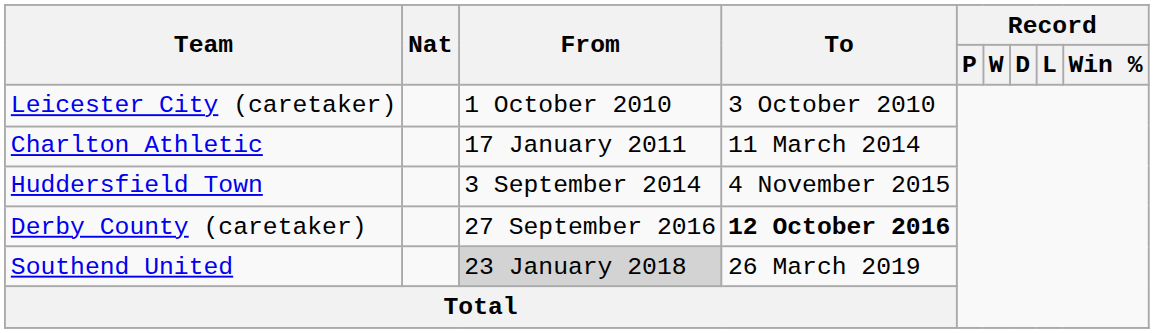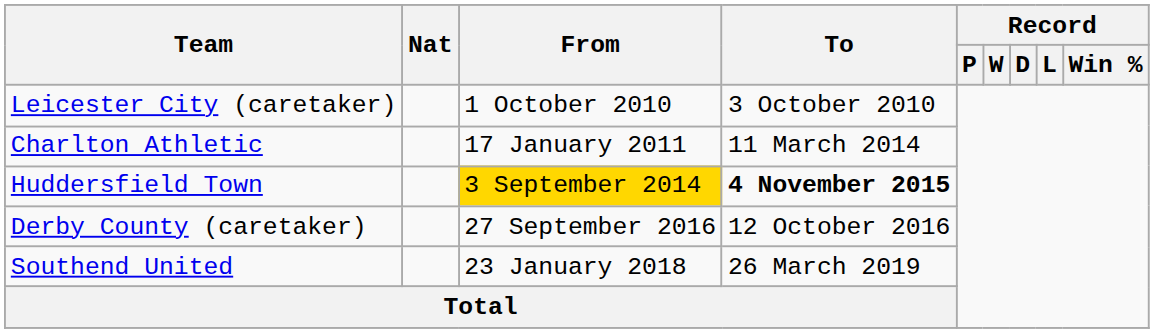(583, 186) no background -> (583, 186) gold background
(839, 186) normal -> (839, 186) bold
(839, 226) bold -> (839, 226) normal
(575, 267) lightgrey background -> (575, 267) no background
